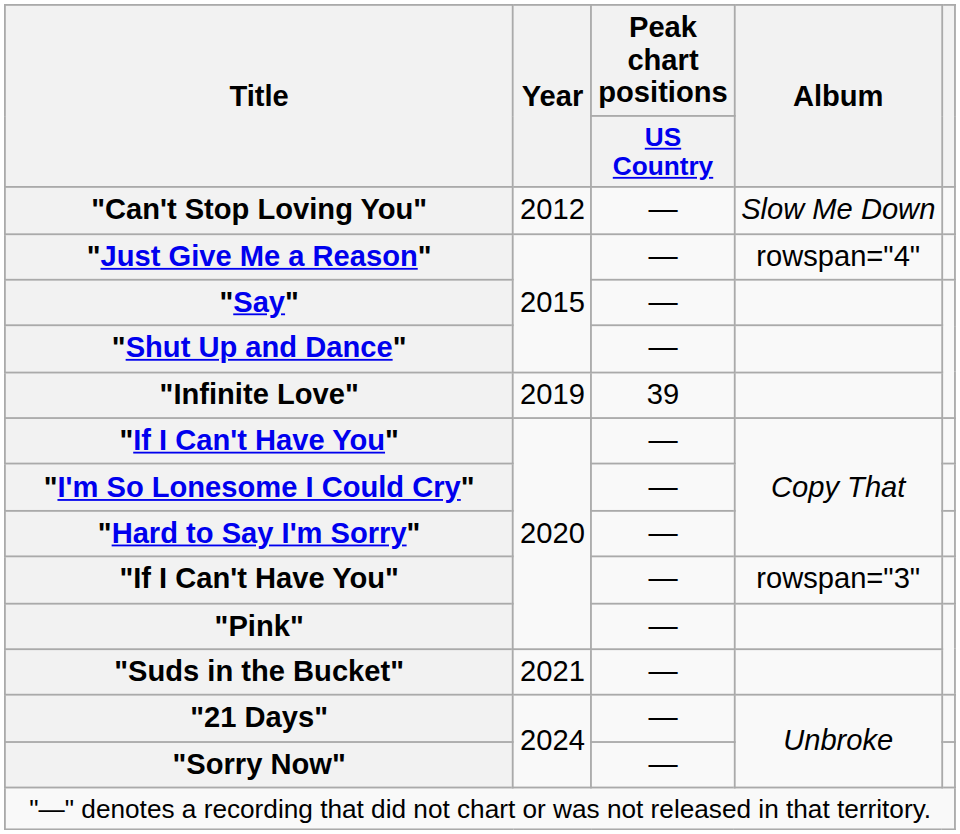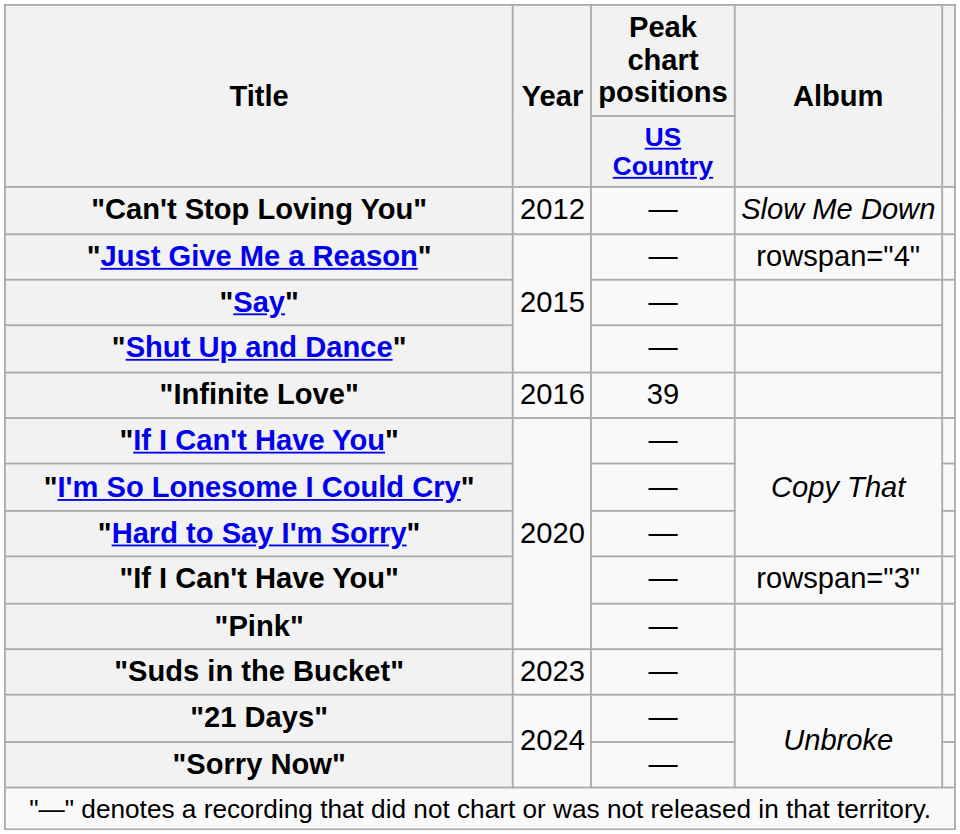(552, 394) 2019 -> (552, 394) 2016
(552, 671) 2021 -> (552, 671) 2023
